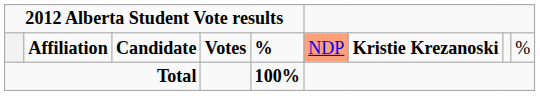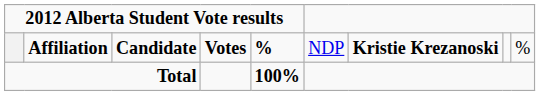(326, 47) lightsalmon background -> (326, 47) no background
